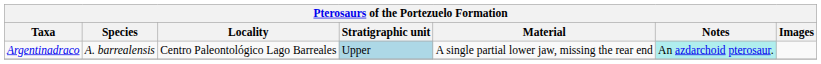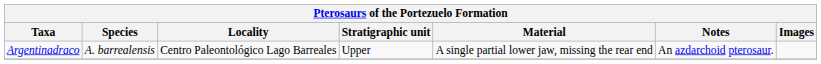(356, 50) lightblue background -> (356, 50) no background
(716, 50) paleturquoise background -> (716, 50) no background
